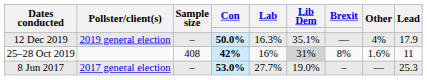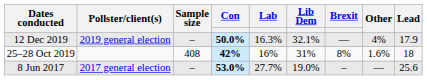(306, 39) 35.1% -> (306, 39) 32.1%
(306, 53) lightgrey background -> (306, 53) no background
(409, 53) 11 -> (409, 53) 18
(409, 67) 25.3 -> (409, 67) 25.6
